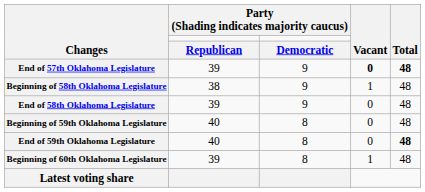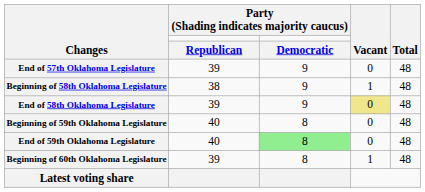(370, 68) bold -> (370, 68) normal
(405, 68) bold -> (405, 68) normal
(370, 104) no background -> (370, 104) khaki background
(305, 141) no background -> (305, 141) lightgreen background
(405, 141) bold -> (405, 141) normal
